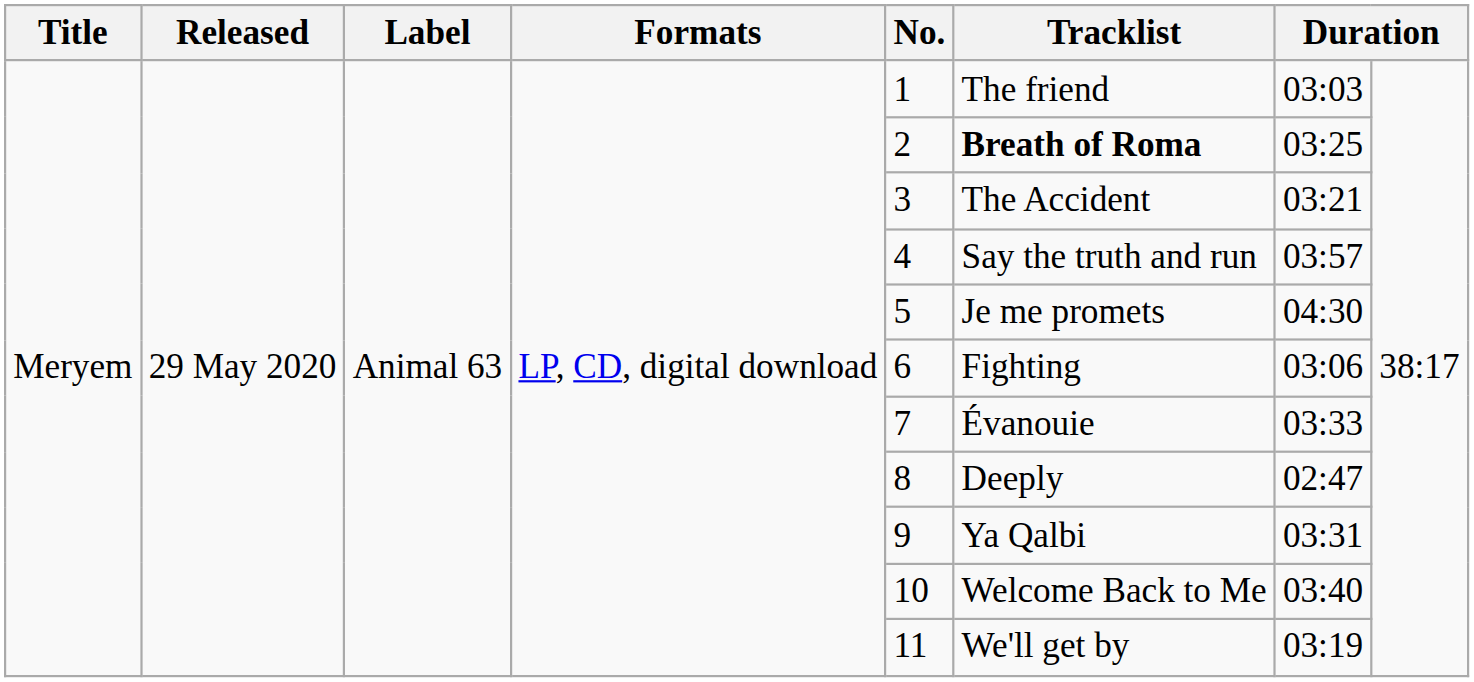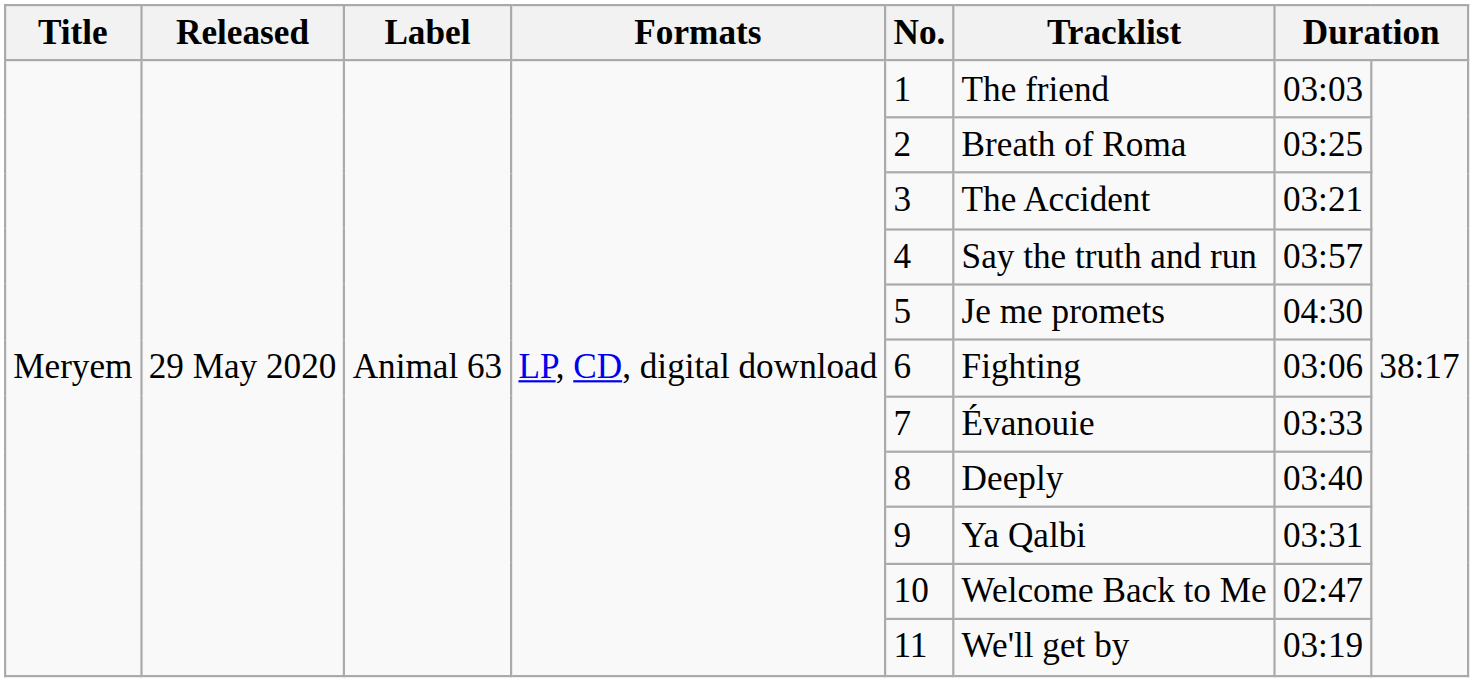(1082, 144) bold -> (1074, 144) normal
(1323, 479) 02:47 -> (1323, 479) 03:40
(1323, 590) 03:40 -> (1323, 590) 02:47
